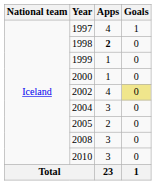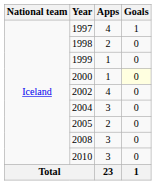(108, 44) bold -> (108, 44) normal
(136, 76) no background -> (136, 76) lightyellow background
(136, 92) khaki background -> (136, 92) no background
